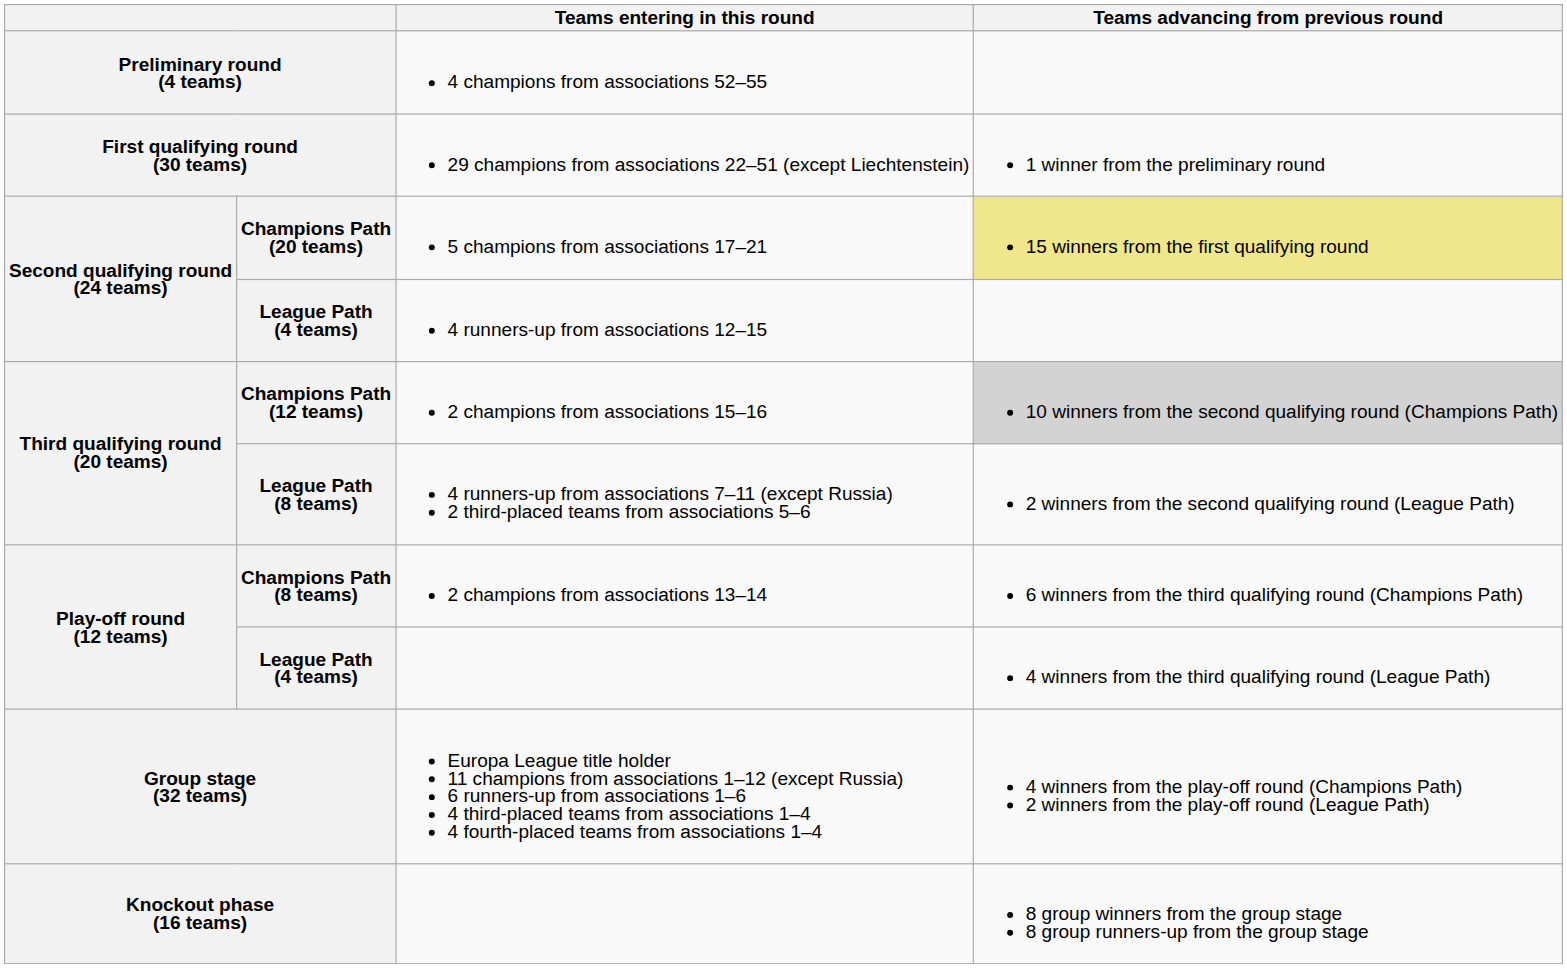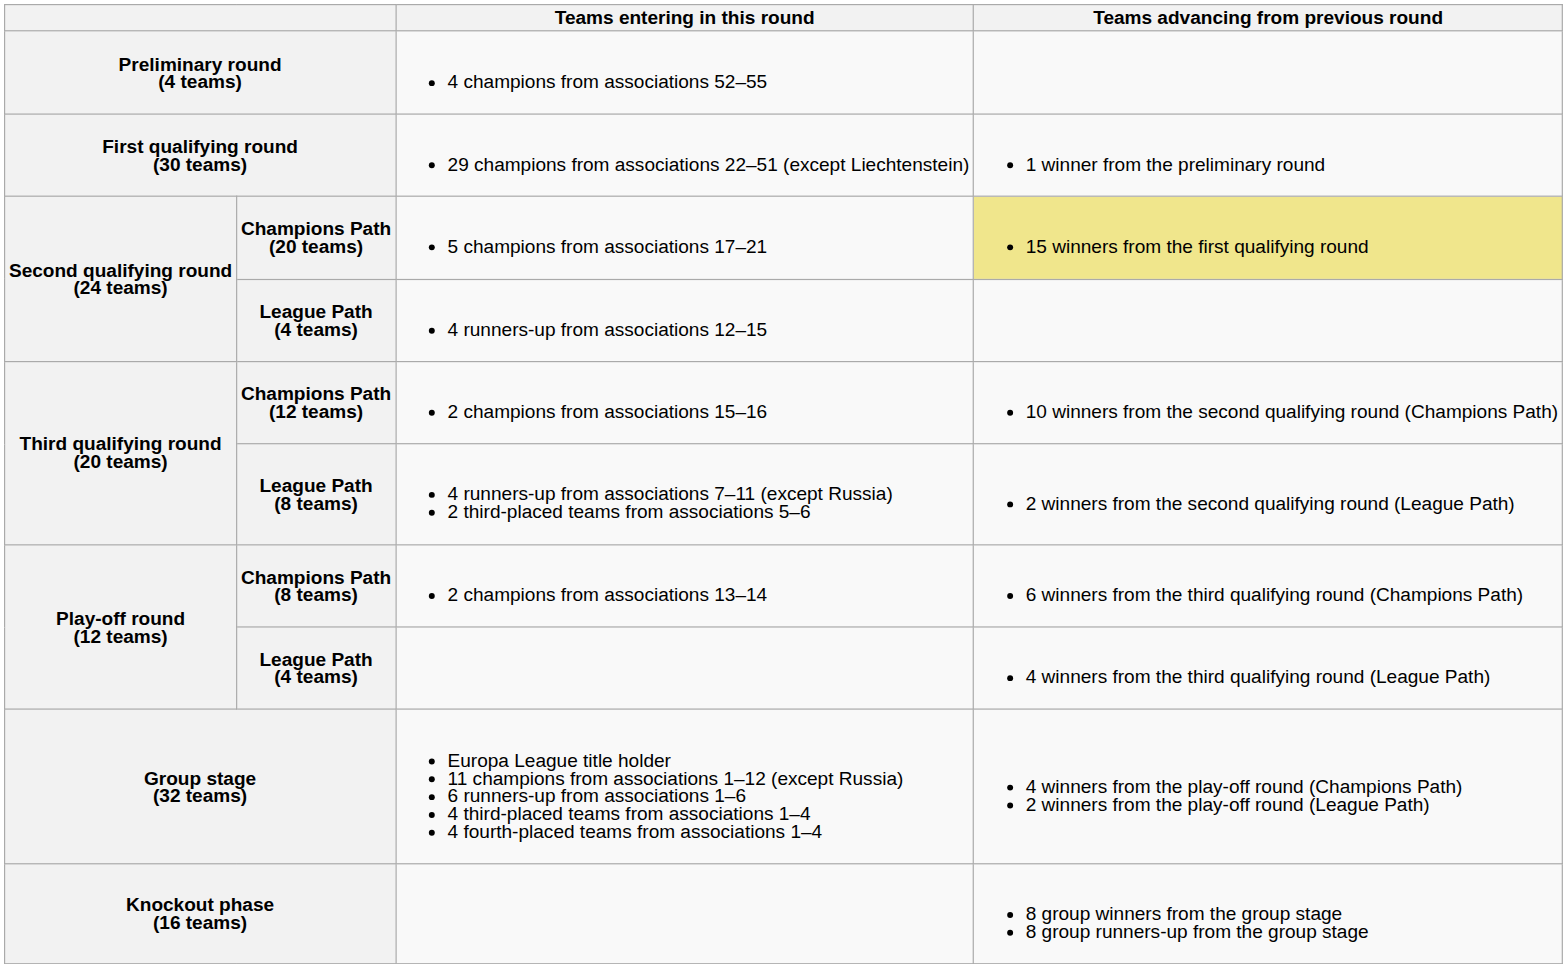(1268, 412) lightgrey background -> (1268, 412) no background
